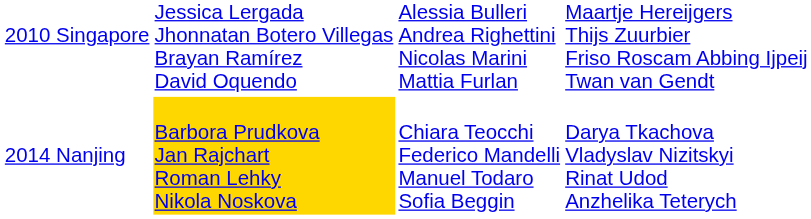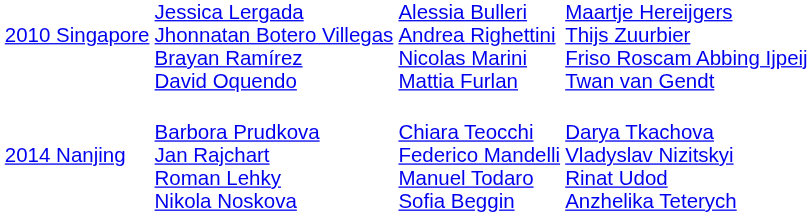(237, 167) gold background -> (237, 167) no background
